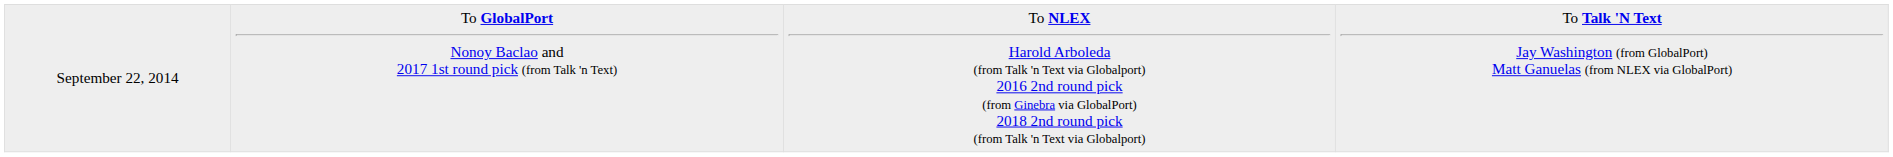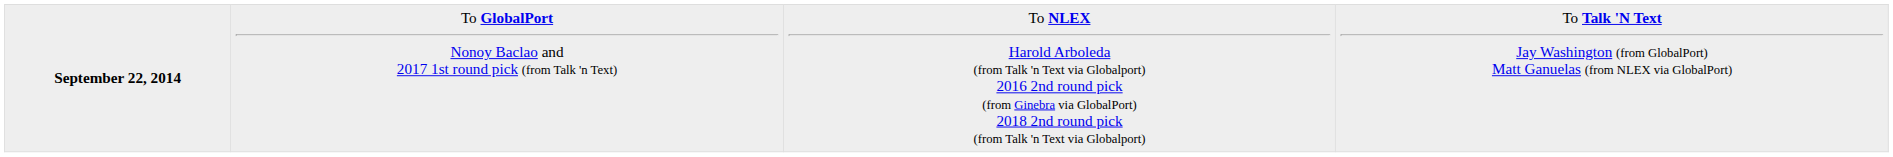(118, 78) normal -> (118, 78) bold
